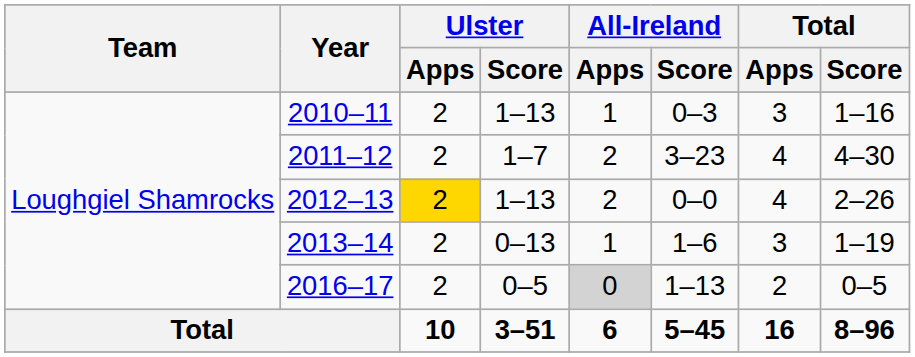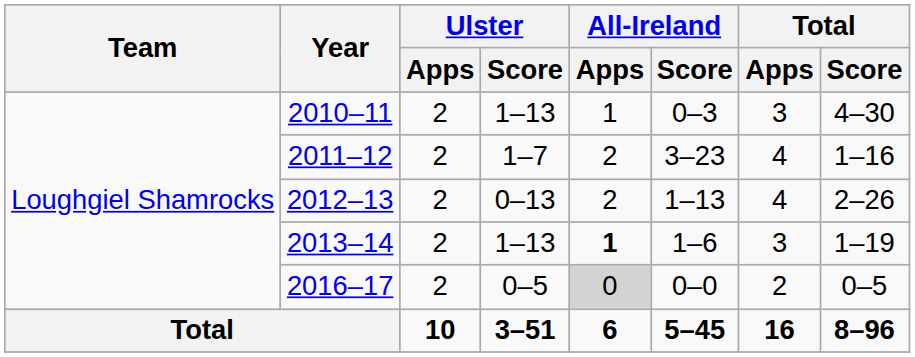(864, 112) 1–16 -> (864, 112) 4–30
(864, 156) 4–30 -> (864, 156) 1–16
(440, 199) gold background -> (440, 199) no background
(525, 199) 1–13 -> (525, 199) 0–13
(695, 199) 0–0 -> (695, 199) 1–13
(525, 243) 0–13 -> (525, 243) 1–13
(610, 243) normal -> (610, 243) bold
(695, 286) 1–13 -> (695, 286) 0–0
